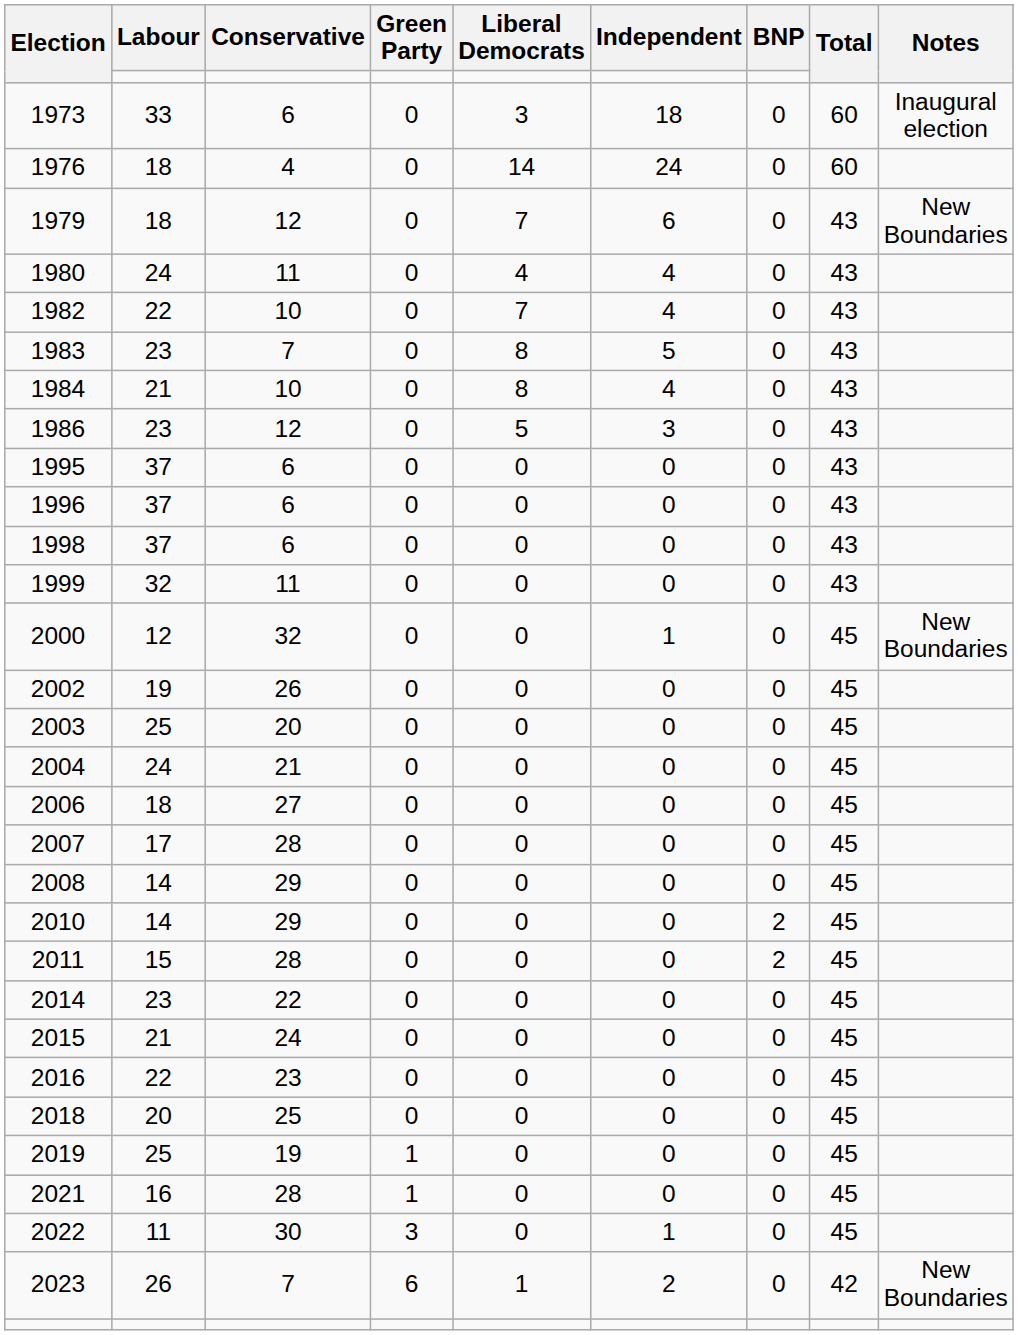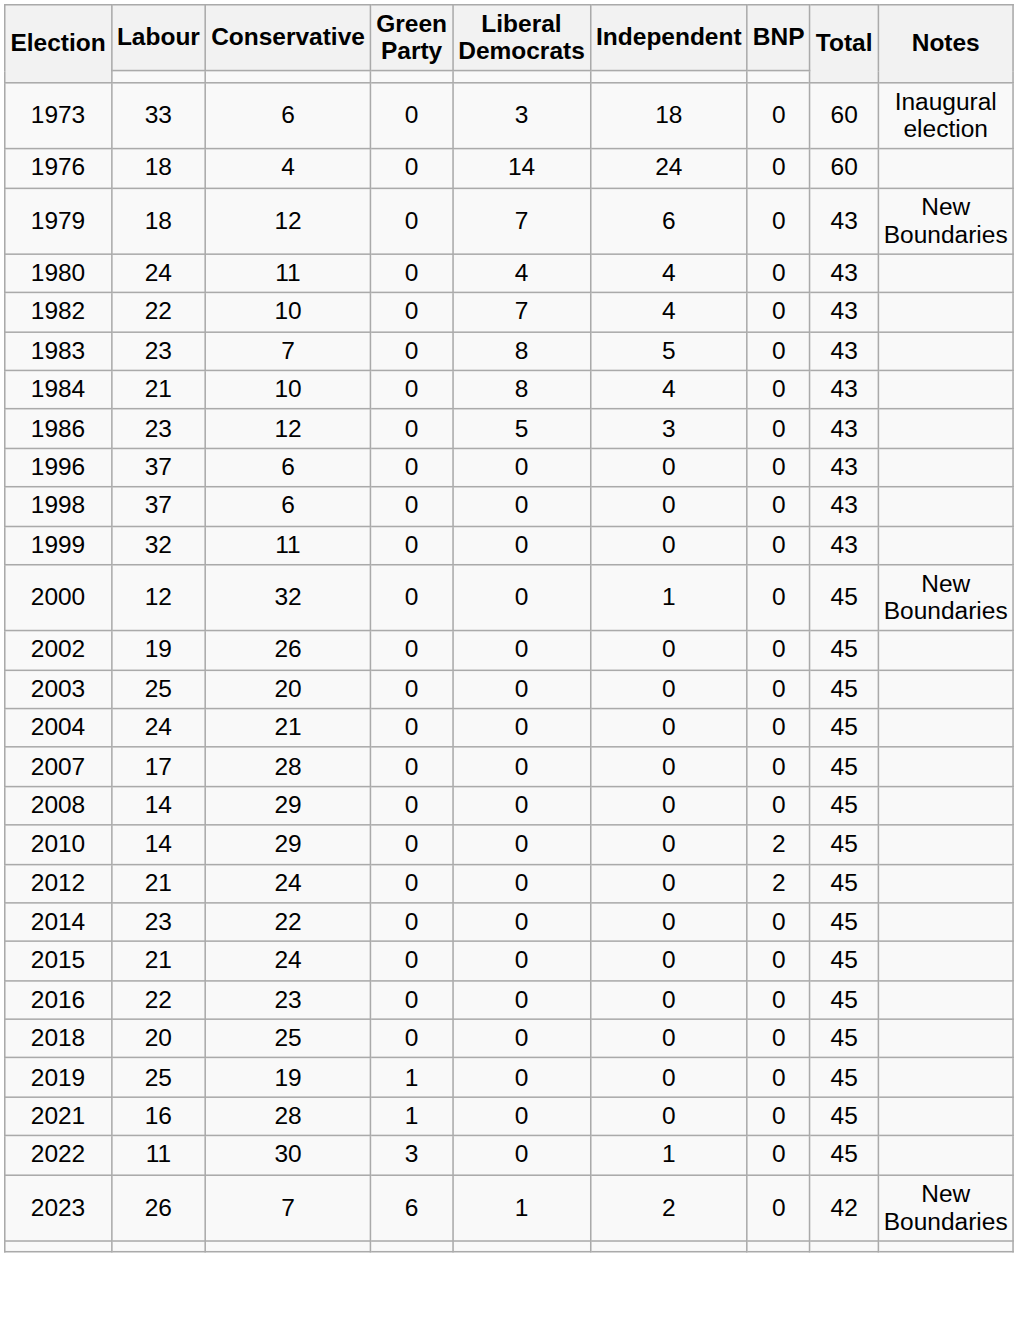- row: (58, 467)
- row: (58, 805)
- row: (58, 960)
+ row: (58, 883)
